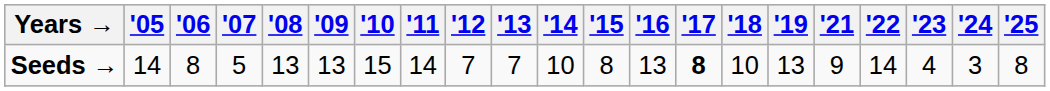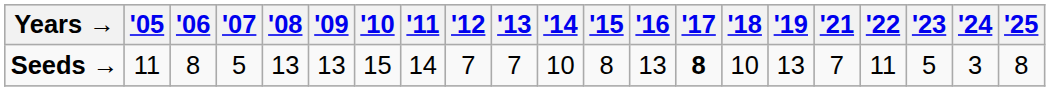(147, 65) 14 -> (147, 65) 11
(837, 65) 9 -> (837, 65) 7
(883, 65) 14 -> (883, 65) 11
(929, 65) 4 -> (929, 65) 5
